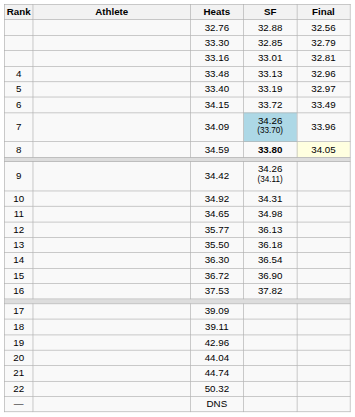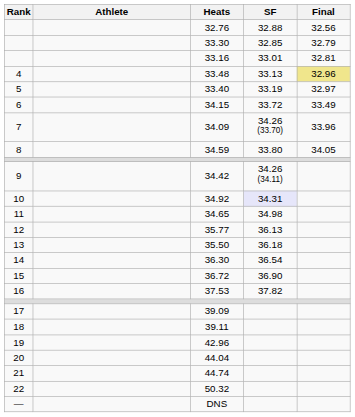(323, 74) no background -> (323, 74) khaki background
(270, 125) lightblue background -> (270, 125) no background
(270, 149) bold -> (270, 149) normal
(323, 149) lightyellow background -> (323, 149) no background
(270, 198) no background -> (270, 198) lavender background
